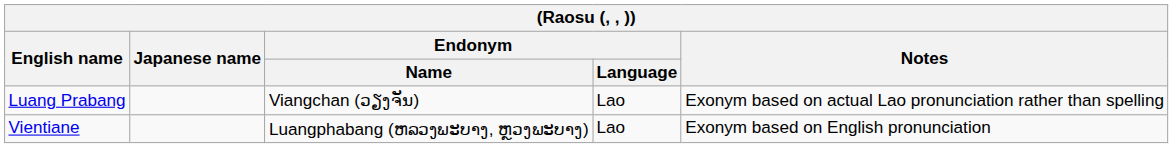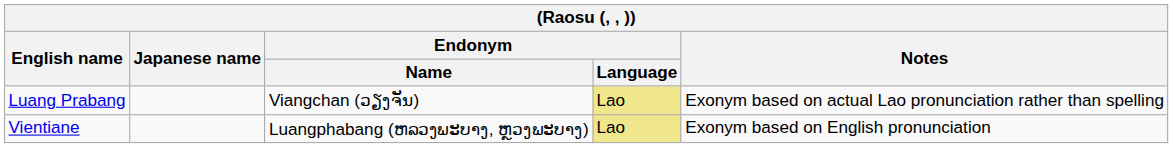(611, 100) no background -> (611, 100) khaki background
(611, 128) no background -> (611, 128) khaki background
